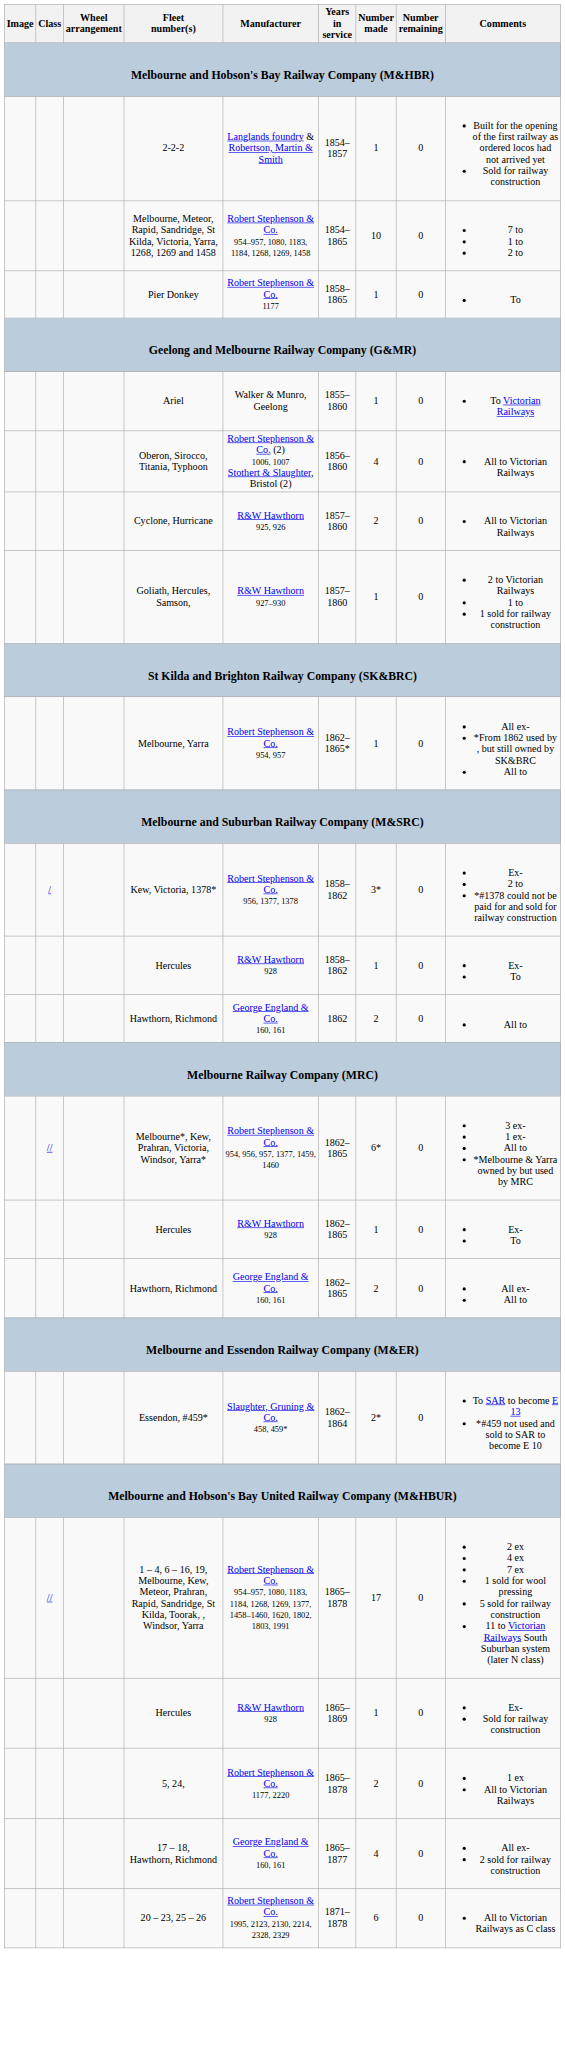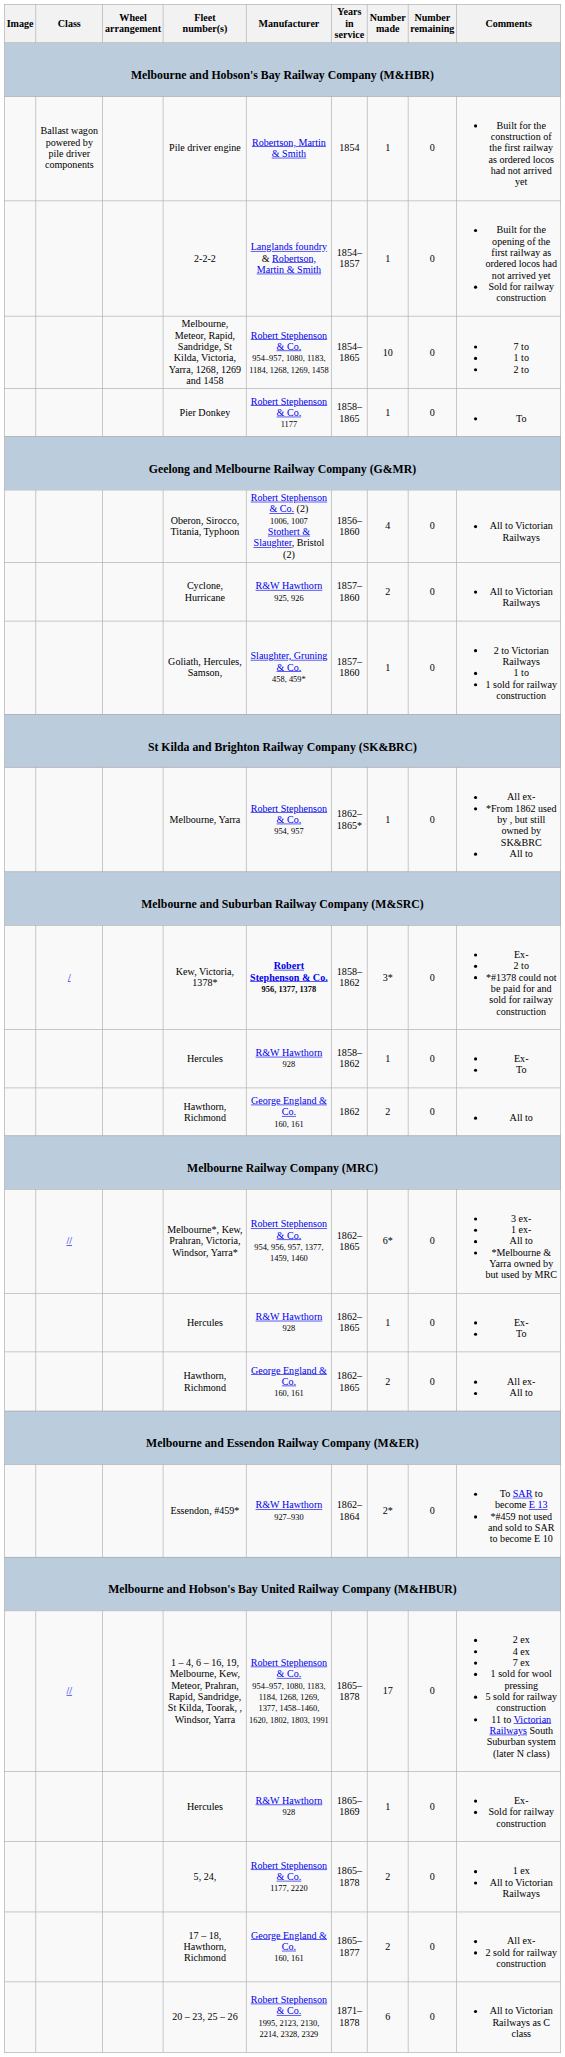+ row: (69, 148)
- row: (50, 401)
(271, 597) R&W Hawthorn 927–930 -> (289, 667) Slaughter, Gruning & Co. 458, 459*
(271, 889) normal -> (289, 977) bold
(271, 1417) Slaughter, Gruning & Co. 458, 459* -> (289, 1510) R&W Hawthorn 927–930
(376, 1853) 4 -> (388, 1947) 2
